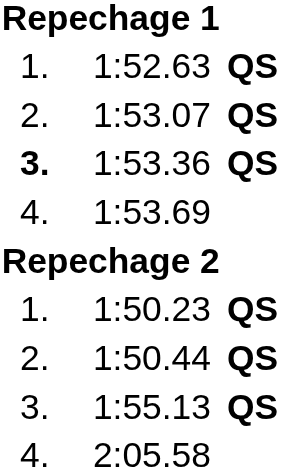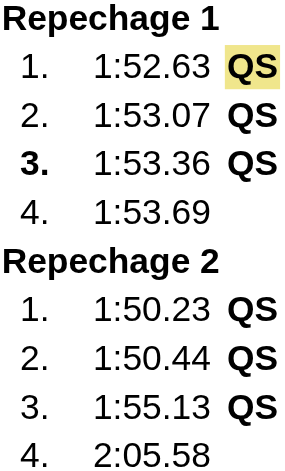(253, 66) no background -> (253, 66) khaki background
